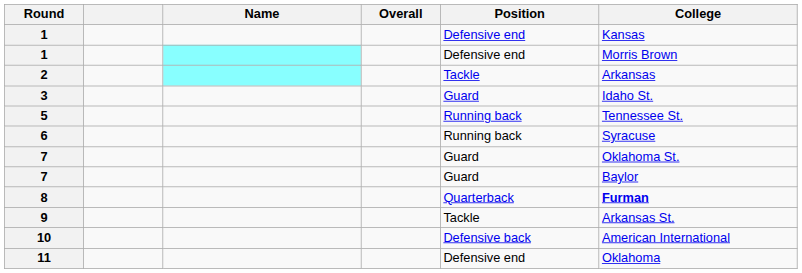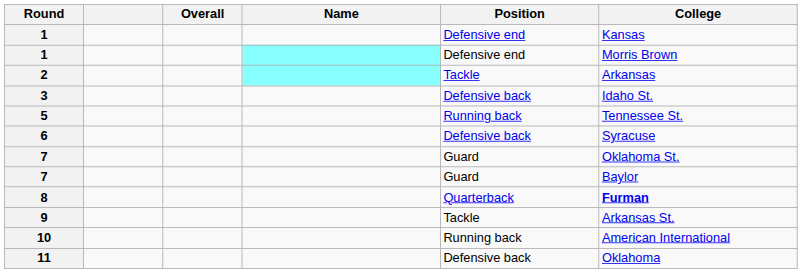columns swapped: (401, 14) <-> (262, 14)
(461, 95) Guard -> (487, 95) Defensive back
(483, 136) Running back -> (487, 136) Defensive back
(487, 237) Defensive back -> (483, 237) Running back
(484, 258) Defensive end -> (487, 258) Defensive back
